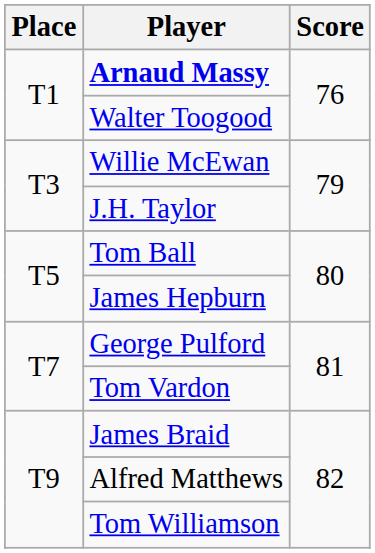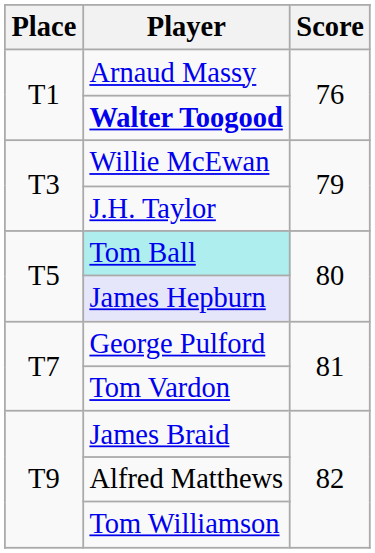(179, 72) bold -> (173, 72) normal
(181, 117) normal -> (186, 117) bold
(143, 252) no background -> (143, 252) paleturquoise background
(178, 298) no background -> (178, 298) lavender background
